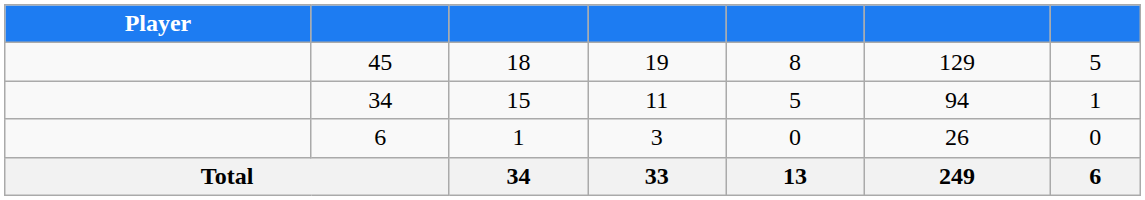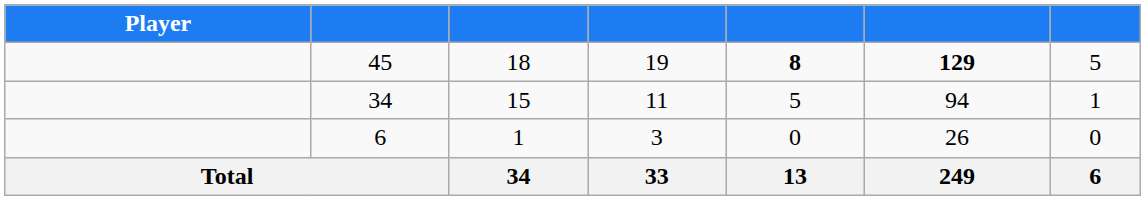(795, 61) normal -> (795, 61) bold
(957, 61) normal -> (957, 61) bold
